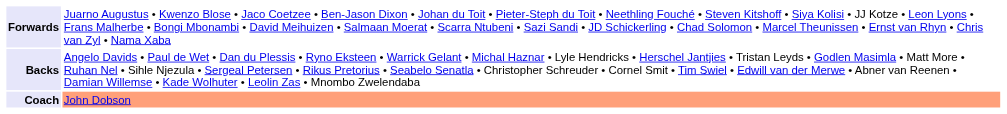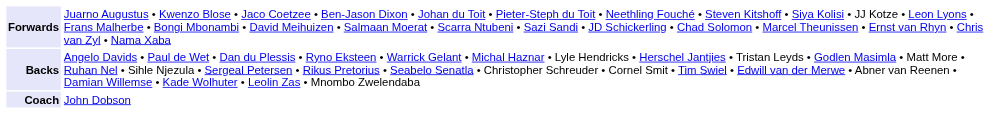(97, 100) lightsalmon background -> (97, 100) no background
